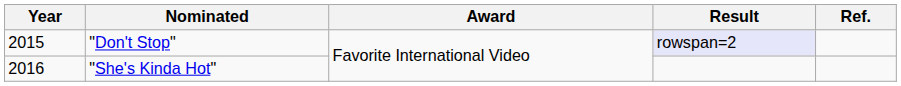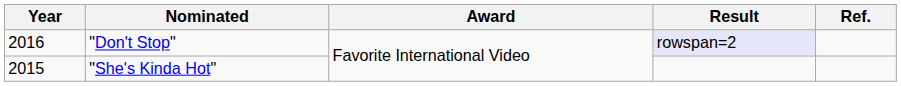(26, 42) 2015 -> (26, 42) 2016
(26, 68) 2016 -> (26, 68) 2015
